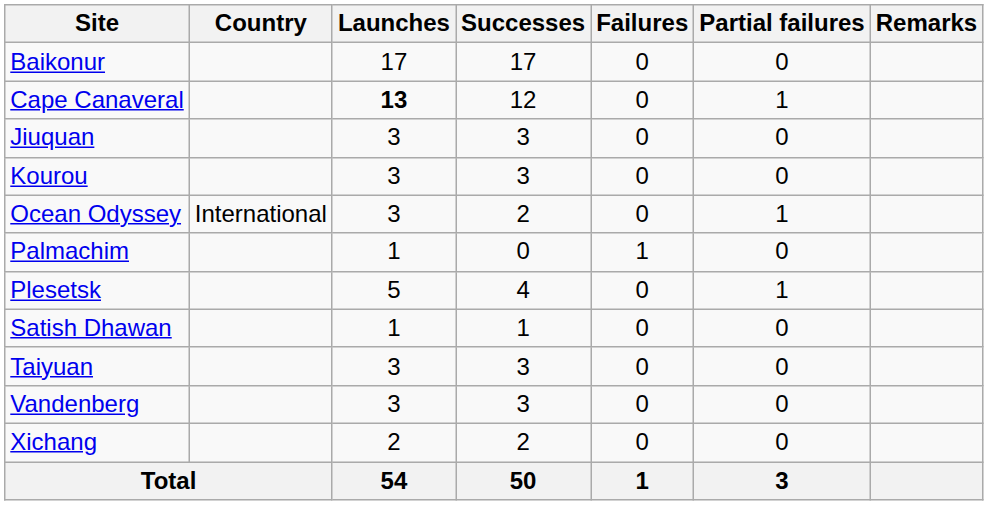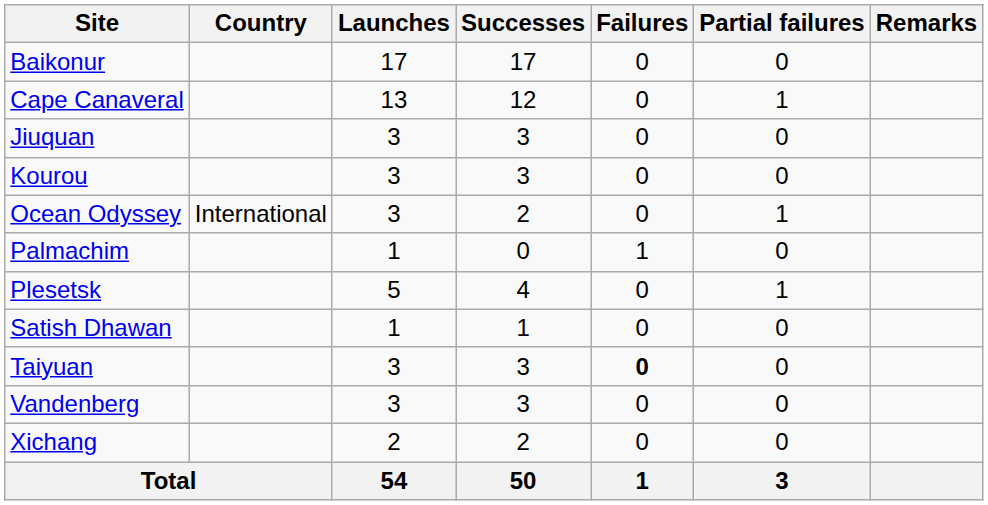(394, 99) bold -> (394, 99) normal
(642, 366) normal -> (642, 366) bold
